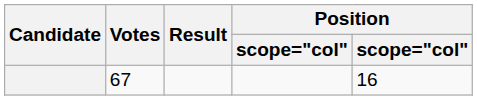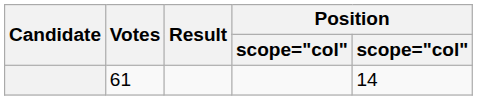(120, 79) 67 -> (120, 79) 61
(367, 79) 16 -> (367, 79) 14
